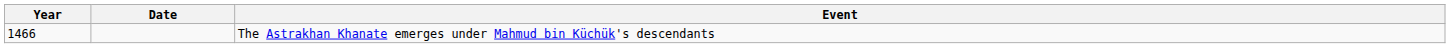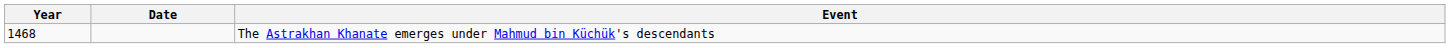(22, 33) 1466 -> (22, 33) 1468
